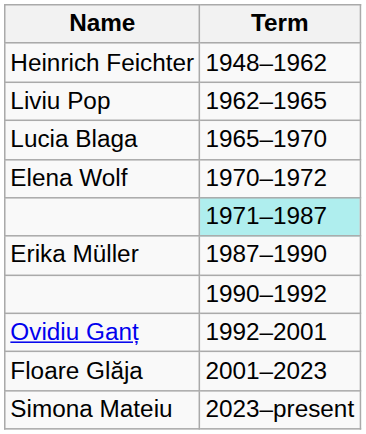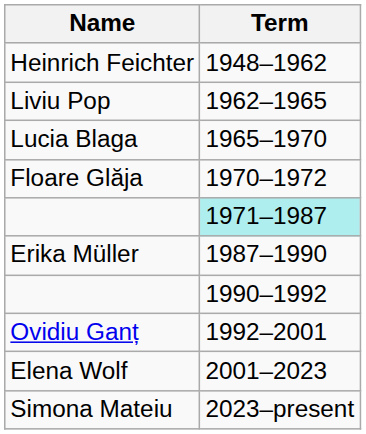(69, 178) Elena Wolf -> (77, 178) Floare Glăja
(77, 370) Floare Glăja -> (69, 370) Elena Wolf
